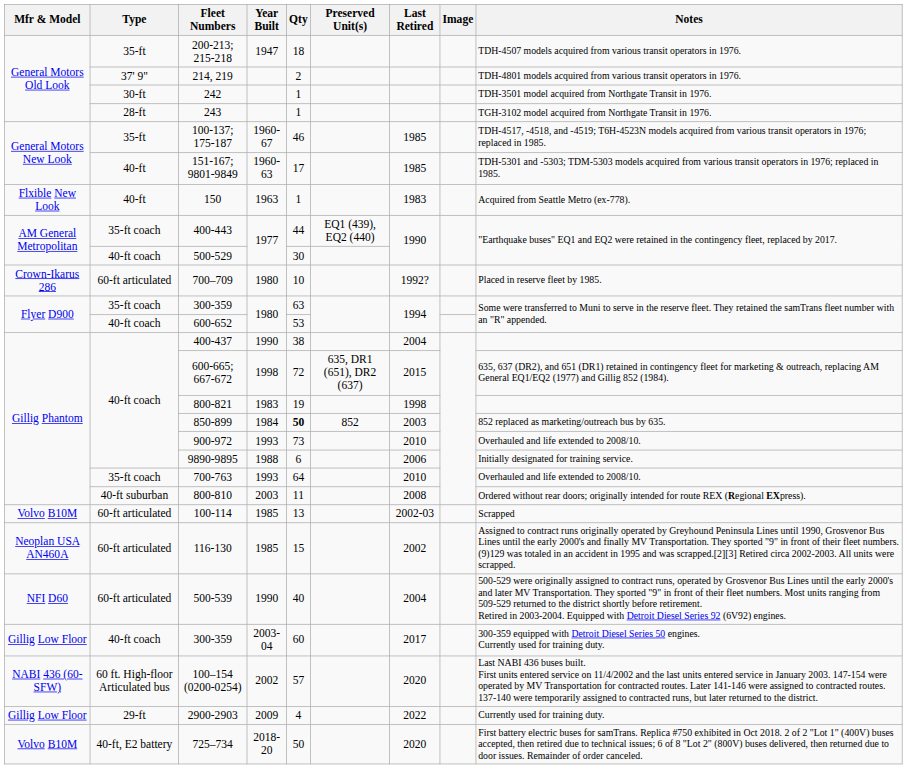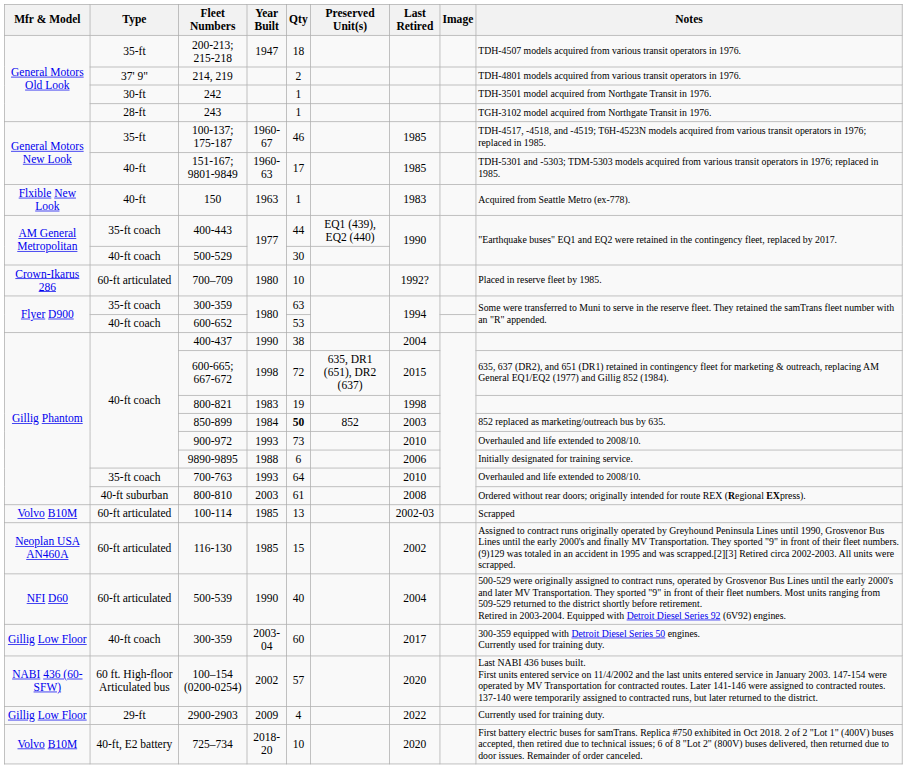(298, 495) 11 -> (298, 495) 61
(298, 744) 50 -> (298, 744) 10
